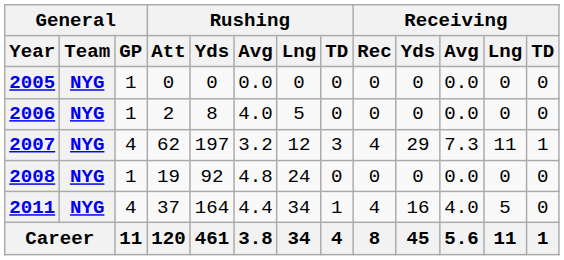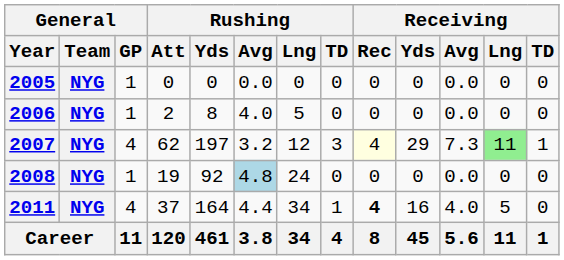(375, 145) no background -> (375, 145) lightyellow background
(505, 145) no background -> (505, 145) lightgreen background
(256, 176) no background -> (256, 176) lightblue background
(375, 207) normal -> (375, 207) bold
